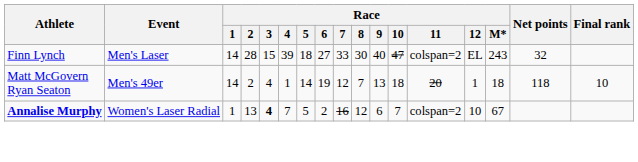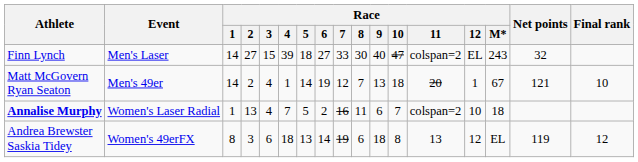(251, 55) 28 -> (251, 55) 27
(498, 83) 18 -> (498, 83) 67
(540, 83) 118 -> (540, 83) 121
(269, 111) bold -> (269, 111) normal
(361, 111) 12 -> (361, 111) 11
(498, 111) 67 -> (498, 111) 18
+ row: (50, 139)
